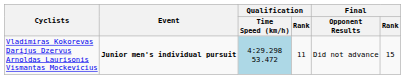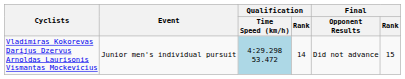(169, 55) bold -> (169, 55) normal
(301, 55) 11 -> (301, 55) 14
